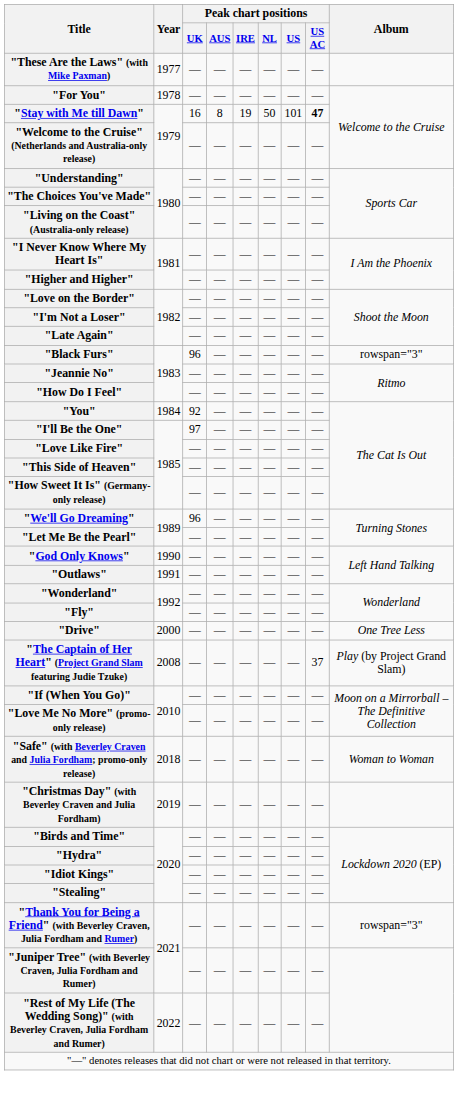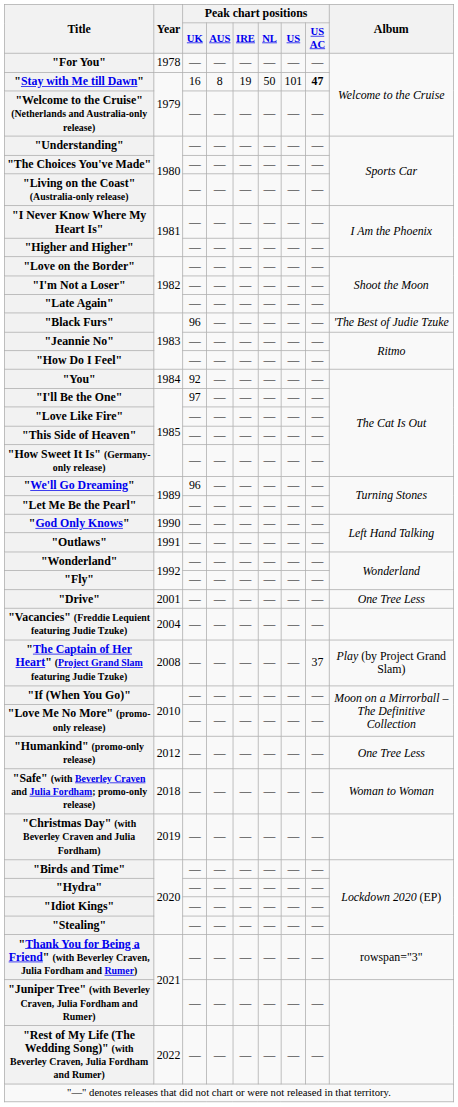- row: (79, 69)
(391, 354) rowspan="3" -> (391, 322) 'The Best of Judie Tzuke
(168, 630) 2000 -> (168, 598) 2001
+ row: (79, 624)
+ row: (79, 752)
